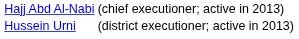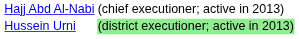(196, 26) no background -> (196, 26) lightgreen background
